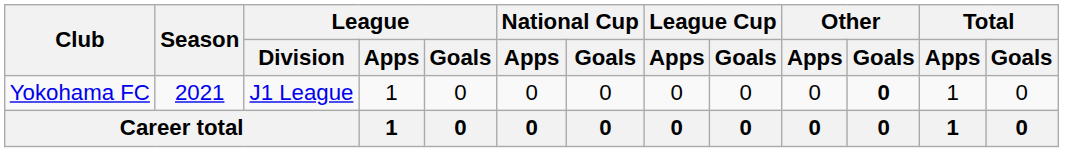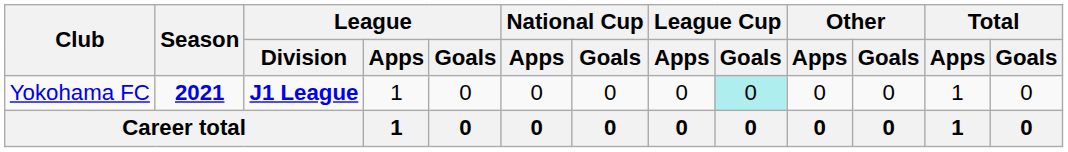(200, 92) normal -> (200, 92) bold
(301, 92) normal -> (304, 92) bold
(746, 92) no background -> (751, 92) paleturquoise background
(884, 92) bold -> (889, 92) normal
